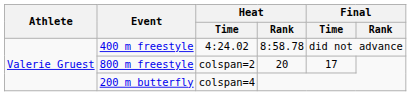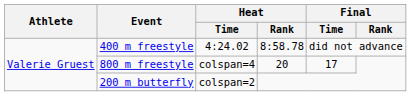(227, 64) colspan=2 -> (227, 64) colspan=4
(227, 82) colspan=4 -> (227, 82) colspan=2
